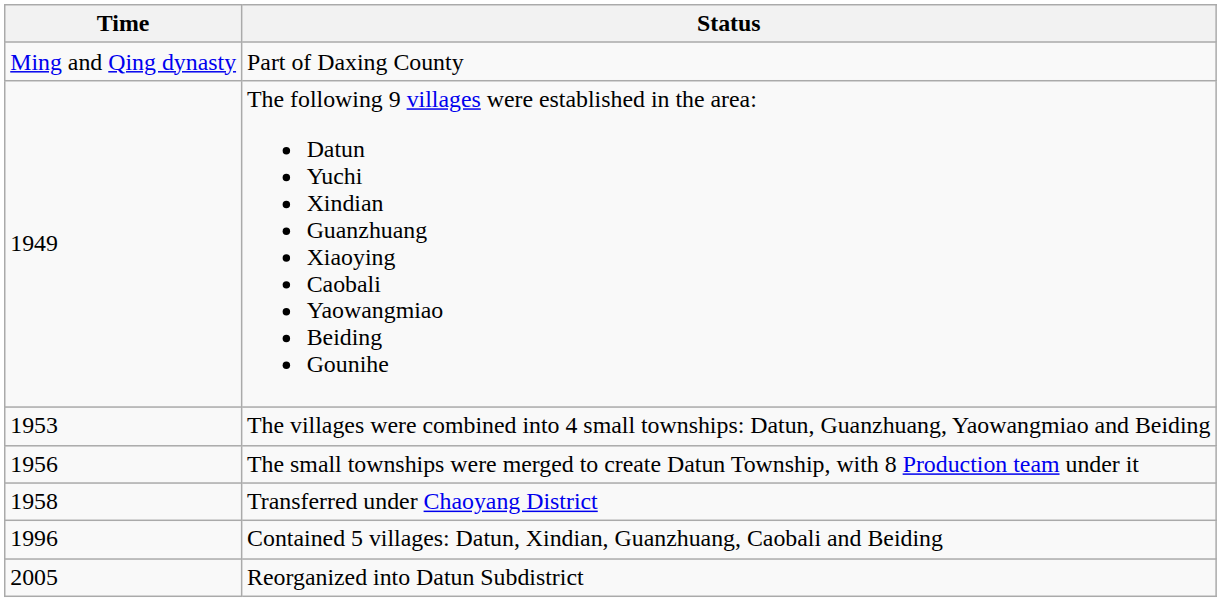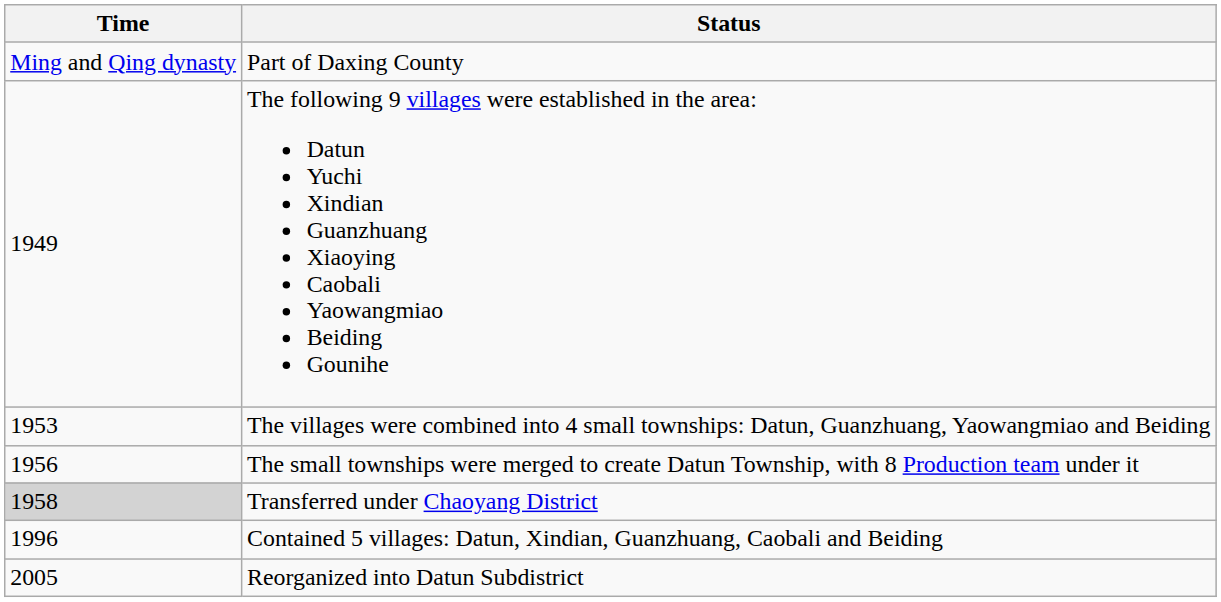(34, 501) no background -> (34, 501) lightgrey background
